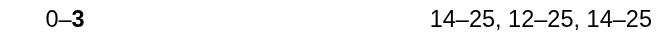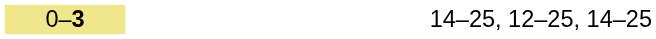(65, 19) no background -> (65, 19) khaki background
